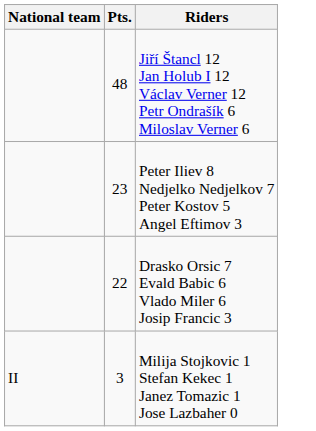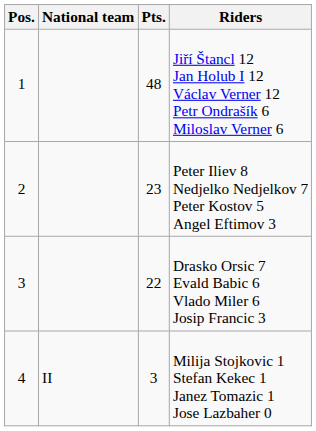+ column: (21, 16)
